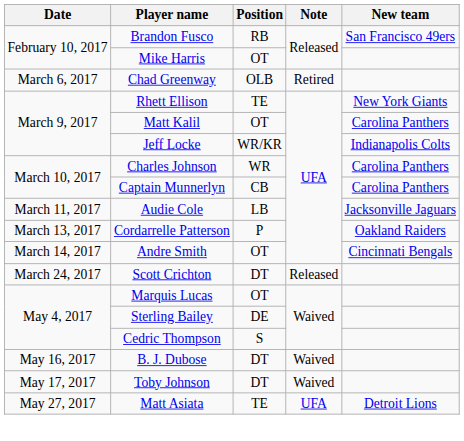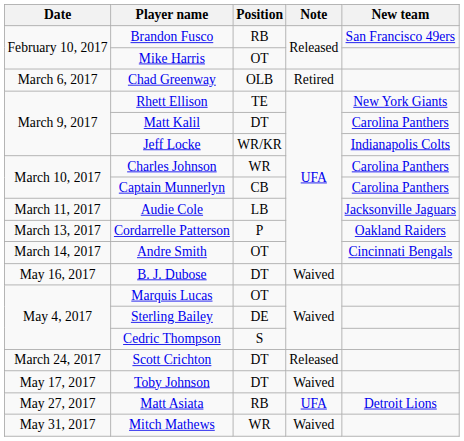(260, 123) OT -> (260, 123) DT
rows swapped: (172, 274) <-> (172, 360)
(260, 403) TE -> (260, 403) RB
+ row: (172, 425)
